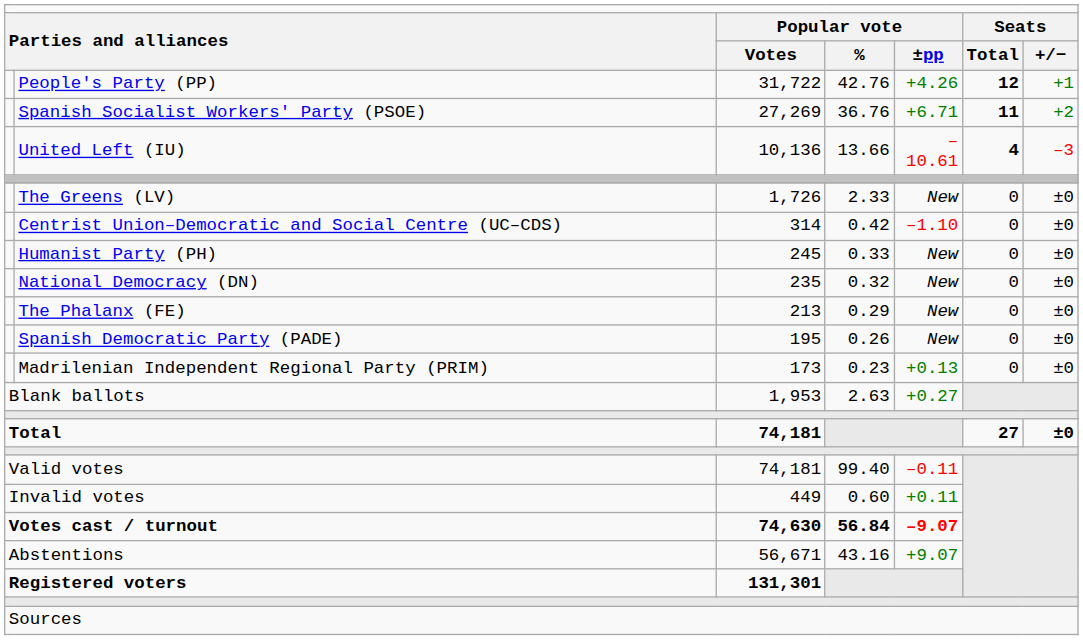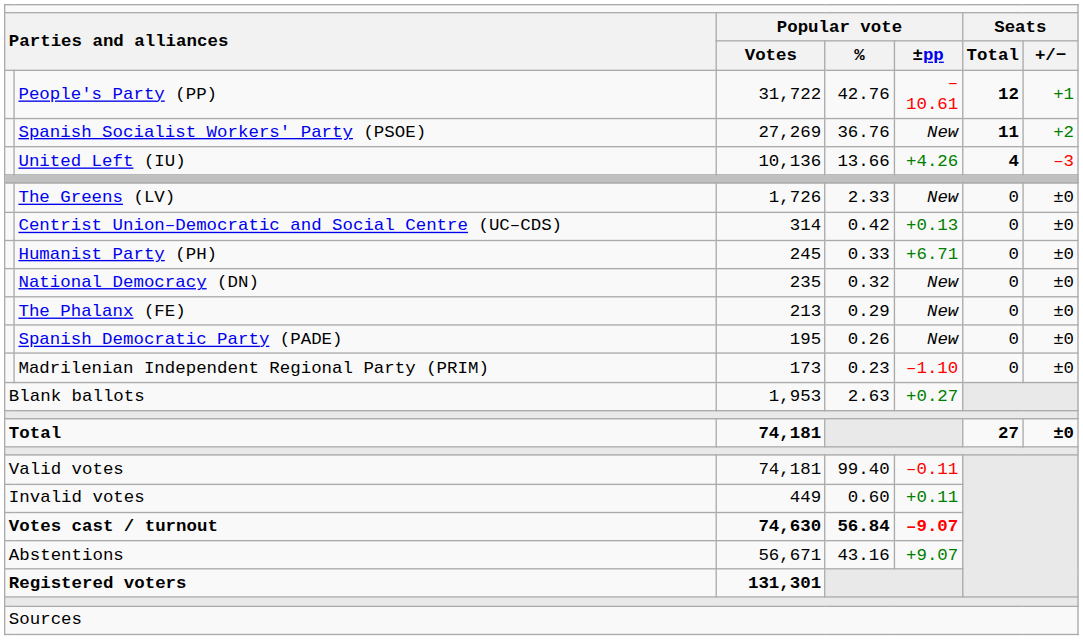(932, 84) +4.26 -> (932, 94) –10.61
(932, 112) +6.71 -> (943, 132) New
(932, 151) –10.61 -> (932, 161) +4.26
(932, 226) –1.10 -> (932, 226) +0.13
(943, 254) New -> (932, 254) +6.71
(932, 368) +0.13 -> (932, 368) –1.10
